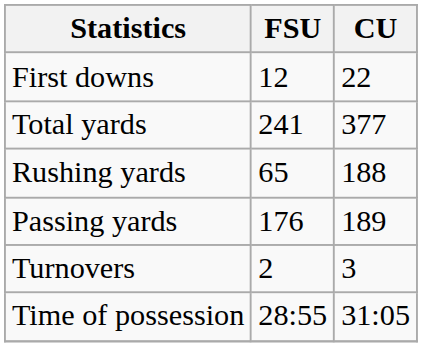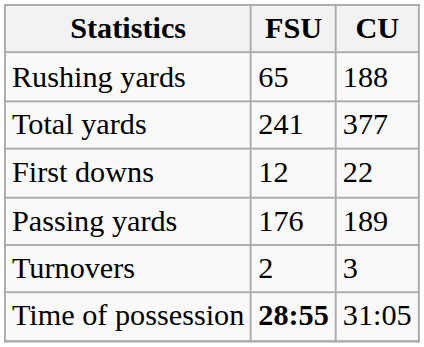rows swapped: (83, 76) <-> (99, 172)
(293, 316) normal -> (294, 316) bold
